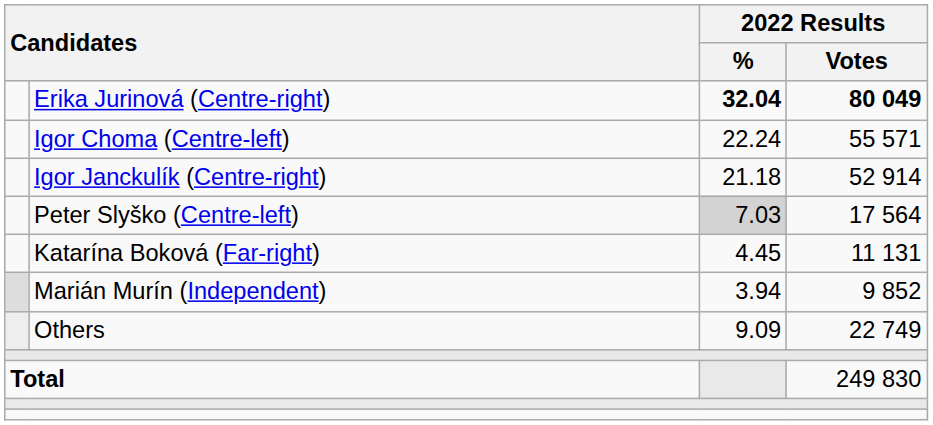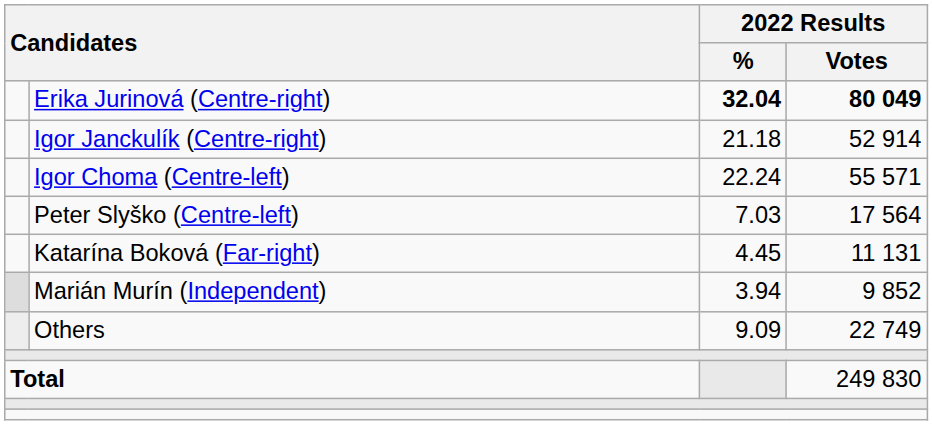rows swapped: (162, 138) <-> (180, 176)
(758, 214) lightgrey background -> (758, 214) no background
